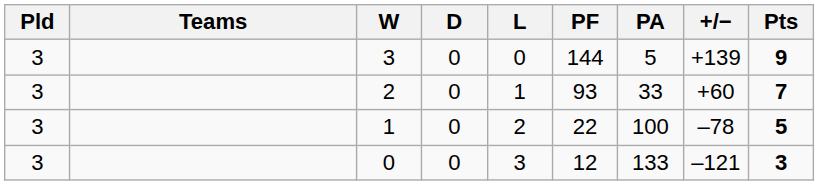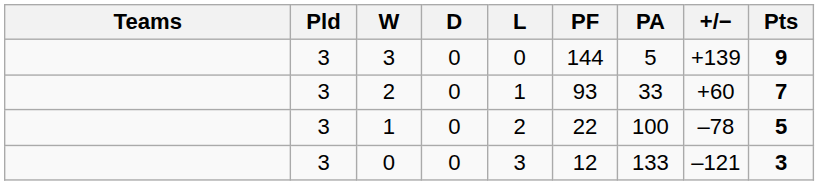columns swapped: (213, 22) <-> (37, 22)
